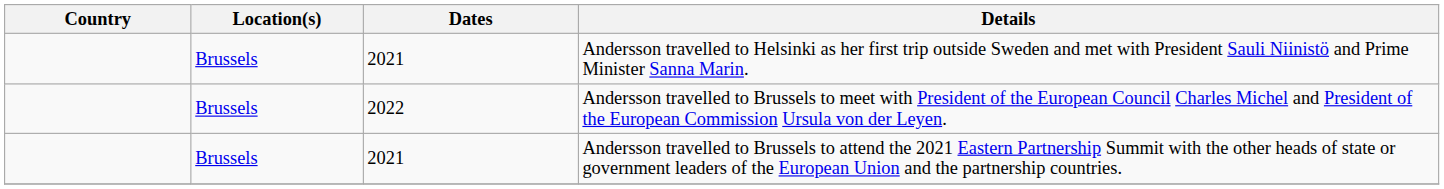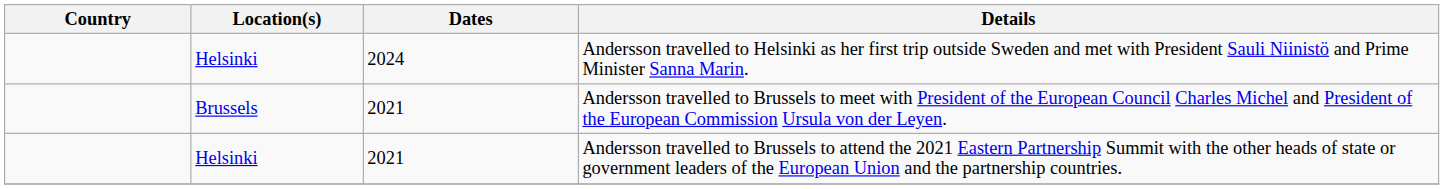(226, 58) Brussels -> (226, 58) Helsinki
(386, 58) 2021 -> (386, 58) 2024
(386, 108) 2022 -> (386, 108) 2021
(226, 158) Brussels -> (226, 158) Helsinki
